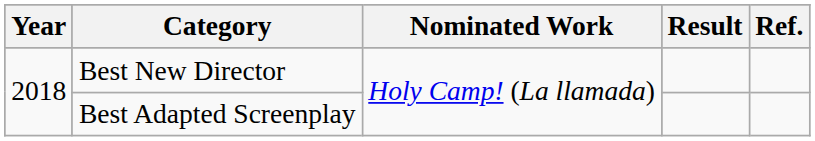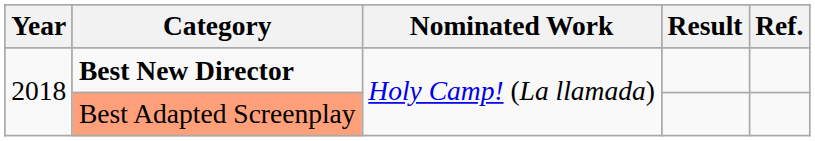(182, 69) normal -> (186, 69) bold
(217, 113) no background -> (217, 113) lightsalmon background
